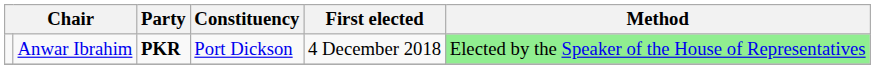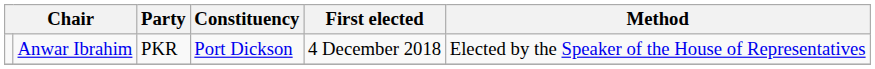(161, 49) bold -> (159, 49) normal
(658, 49) lightgreen background -> (658, 49) no background
